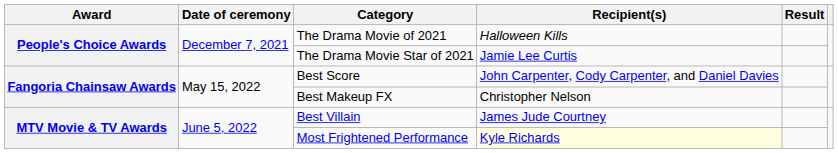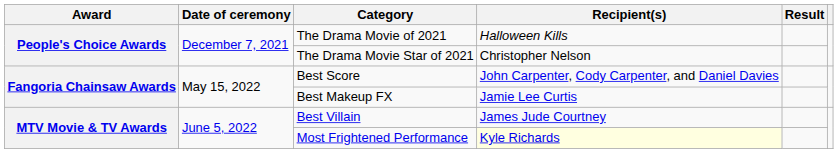(528, 55) Jamie Lee Curtis -> (535, 55) Christopher Nelson
(535, 96) Christopher Nelson -> (528, 96) Jamie Lee Curtis
